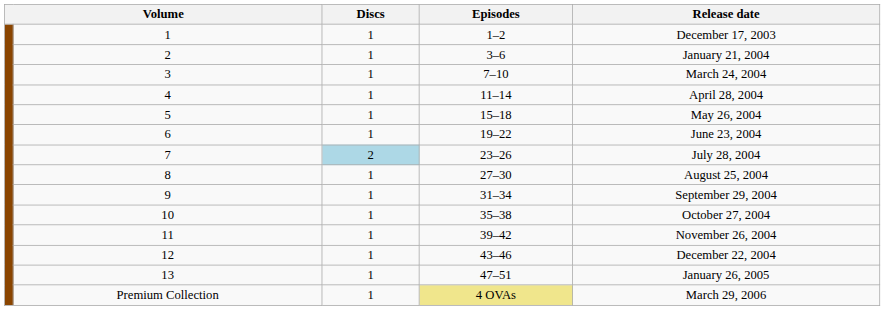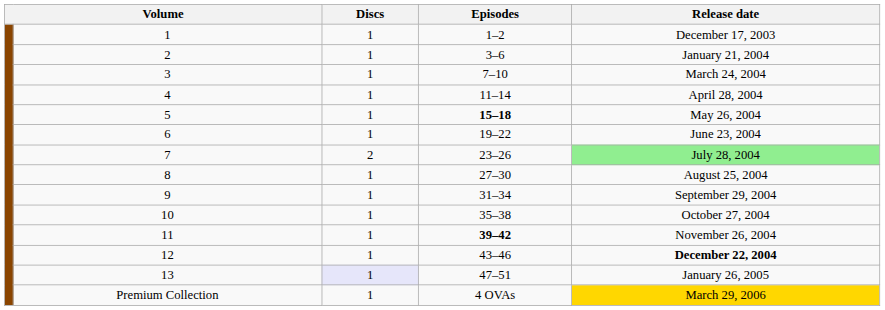(496, 114) normal -> (495, 114) bold
(371, 154) lightblue background -> (370, 154) no background
(726, 154) no background -> (726, 154) lightgreen background
(496, 235) normal -> (495, 235) bold
(726, 255) normal -> (726, 255) bold
(371, 275) no background -> (370, 275) lavender background
(496, 295) khaki background -> (495, 295) no background
(726, 295) no background -> (726, 295) gold background
